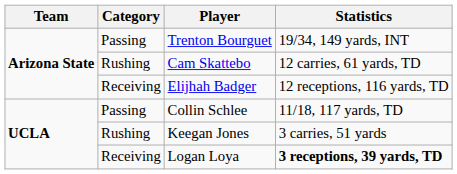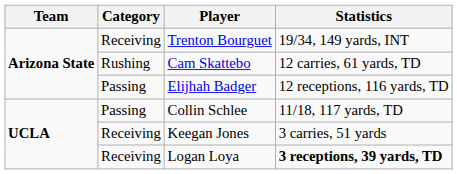(124, 40) Passing -> (131, 40) Receiving
(131, 86) Receiving -> (124, 86) Passing
(126, 133) Rushing -> (131, 133) Receiving
